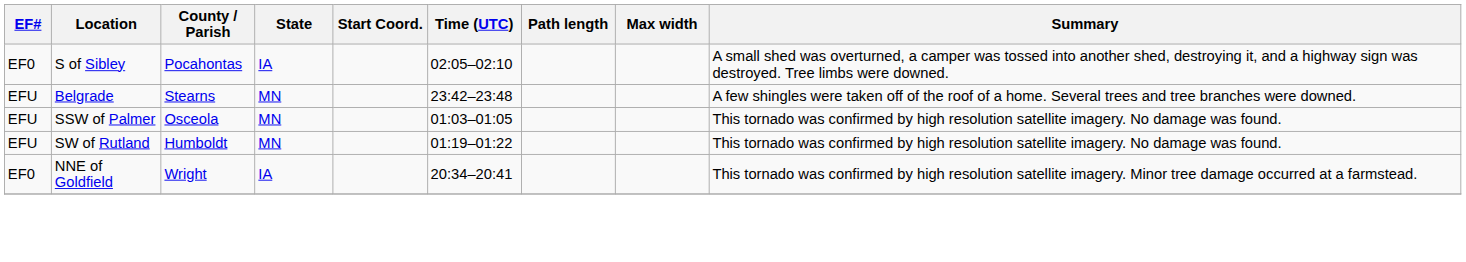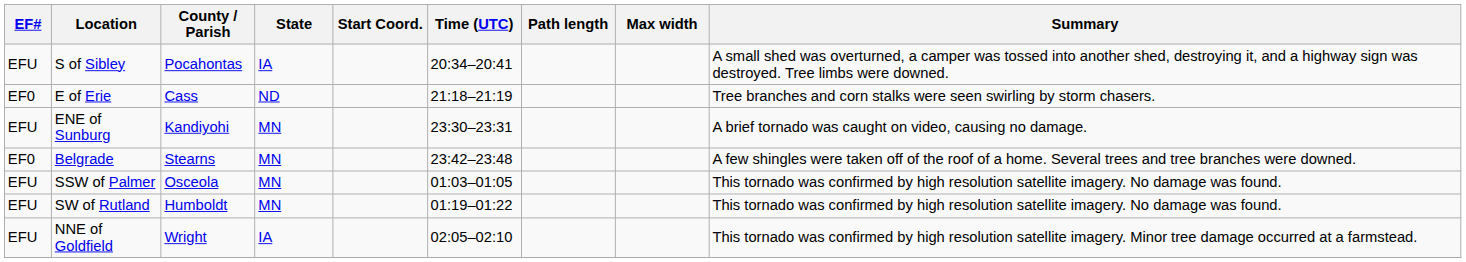(21, 64) EF0 -> (23, 64) EFU
(472, 64) 02:05–02:10 -> (472, 64) 20:34–20:41
+ row: (83, 95)
+ row: (83, 127)
(23, 95) EFU -> (21, 159) EF0
(21, 174) EF0 -> (23, 237) EFU
(472, 174) 20:34–20:41 -> (472, 237) 02:05–02:10
